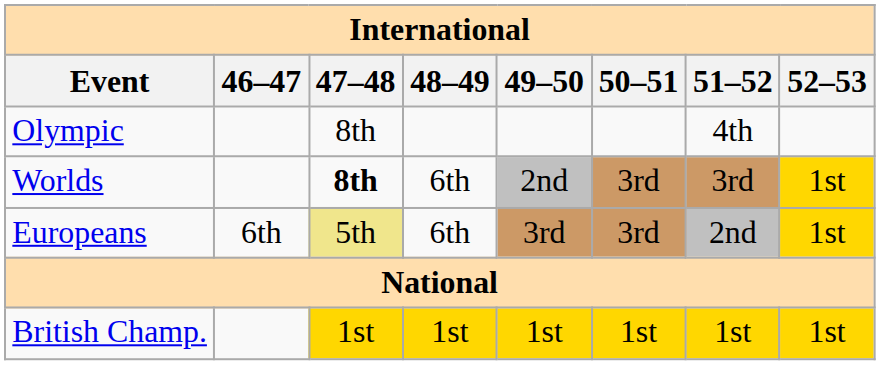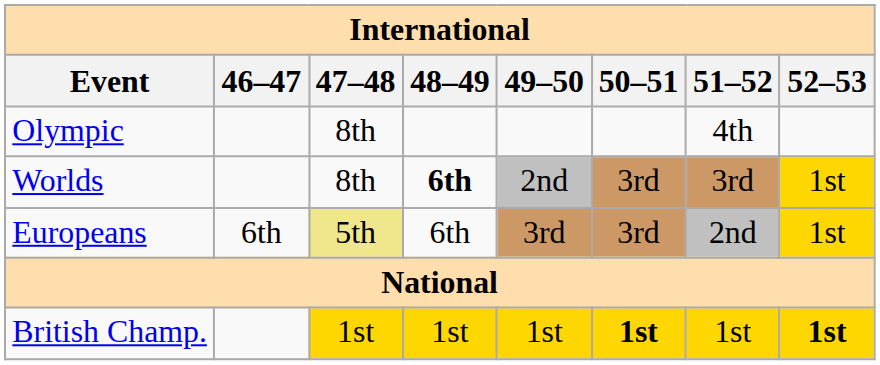(356, 181) bold -> (356, 181) normal
(450, 181) normal -> (450, 181) bold
(638, 332) normal -> (638, 332) bold
(827, 332) normal -> (827, 332) bold
